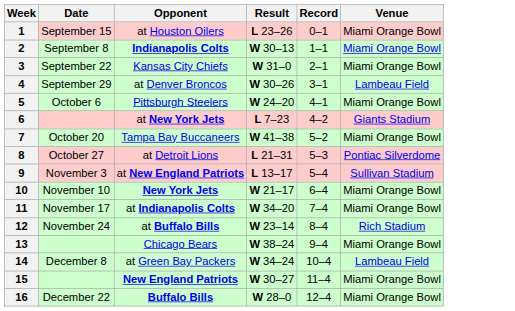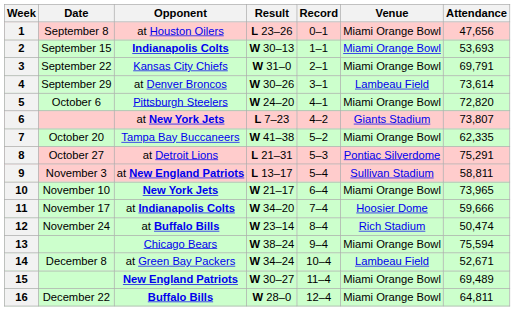+ column: (477, 13)
(76, 31) September 15 -> (76, 31) September 8
(76, 48) September 8 -> (76, 48) September 15
(392, 208) Miami Orange Bowl -> (392, 208) Hoosier Dome
